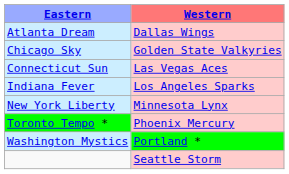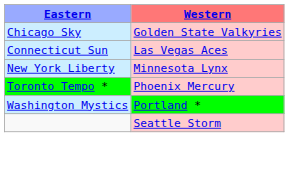- row: (51, 32)
- row: (51, 86)
